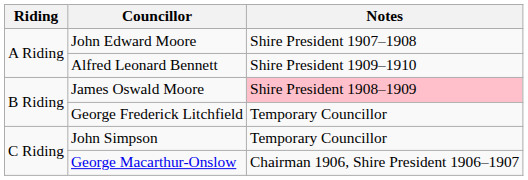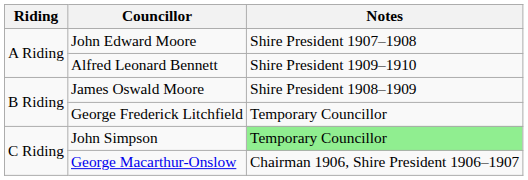(333, 89) pink background -> (333, 89) no background
(318, 138) no background -> (318, 138) lightgreen background
